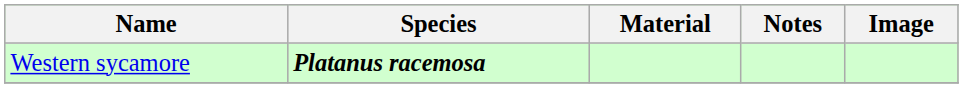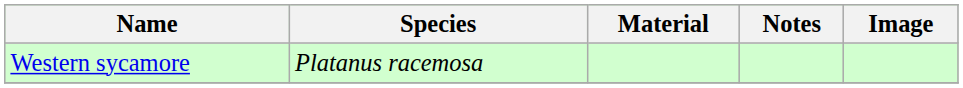(389, 62) bold -> (389, 62) normal
